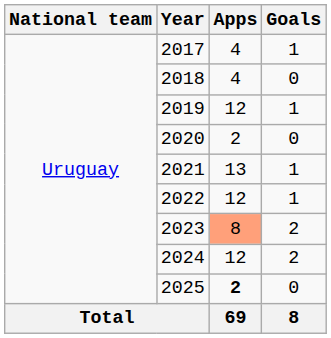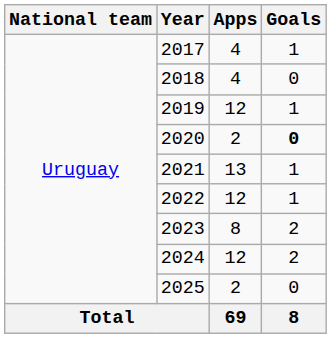(294, 139) normal -> (294, 139) bold
(236, 229) lightsalmon background -> (236, 229) no background
(236, 289) bold -> (236, 289) normal
